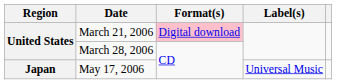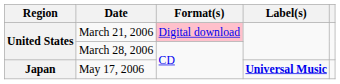(284, 69) normal -> (286, 69) bold
